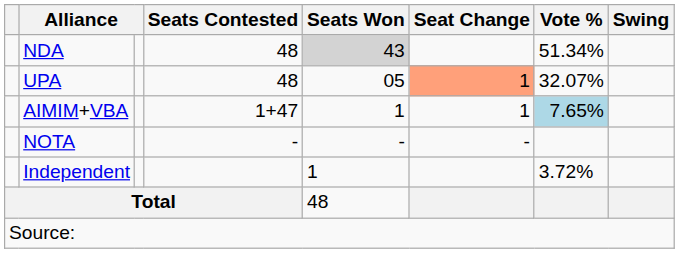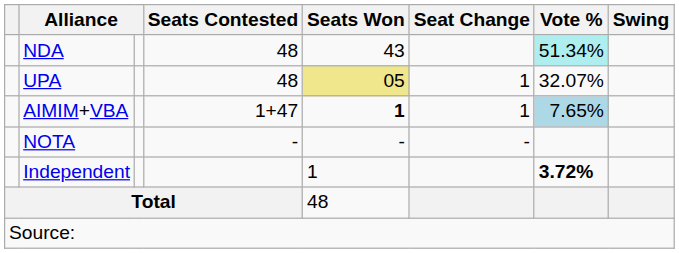(394, 50) lightgrey background -> (394, 50) no background
(571, 50) no background -> (571, 50) paleturquoise background
(394, 80) no background -> (394, 80) khaki background
(525, 80) lightsalmon background -> (525, 80) no background
(399, 111) normal -> (399, 111) bold
(566, 171) normal -> (566, 171) bold
